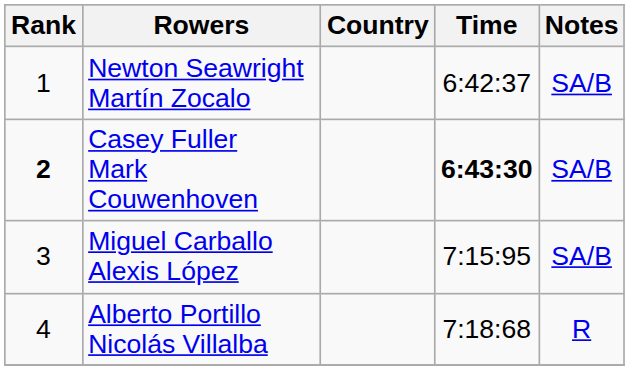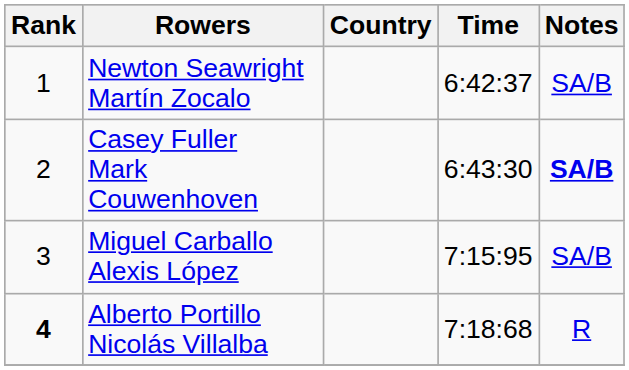(43, 169) bold -> (43, 169) normal
(487, 169) bold -> (488, 169) normal
(582, 169) normal -> (582, 169) bold
(43, 328) normal -> (43, 328) bold
